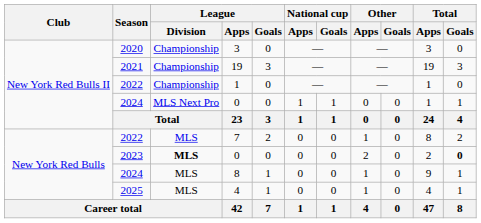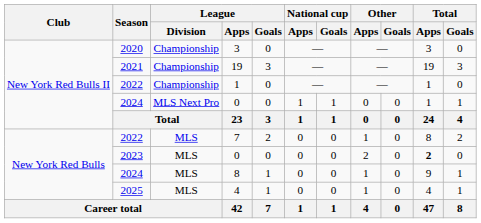(186, 155) bold -> (186, 155) normal
(429, 155) normal -> (429, 155) bold
(460, 155) bold -> (460, 155) normal
